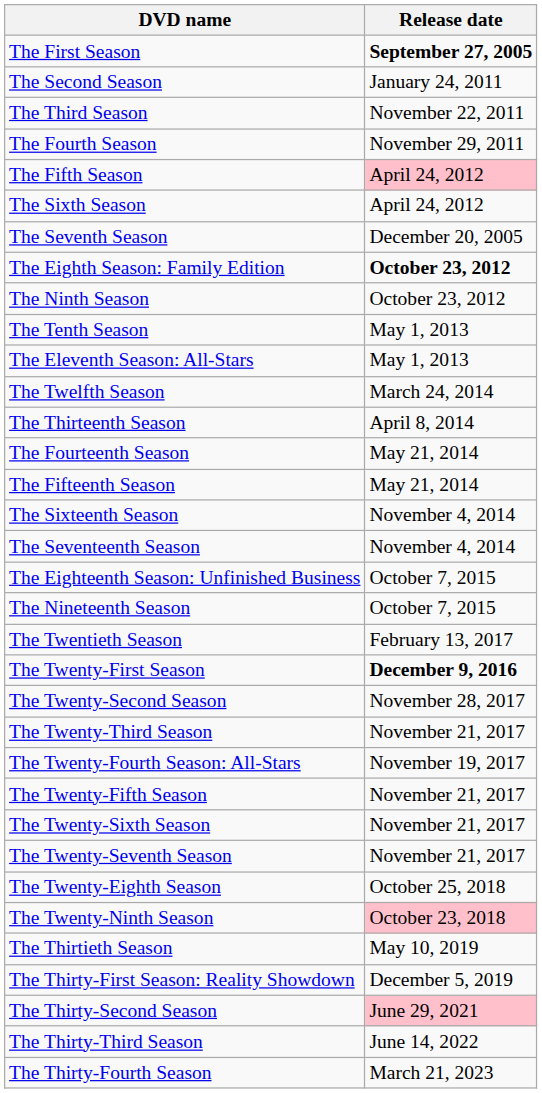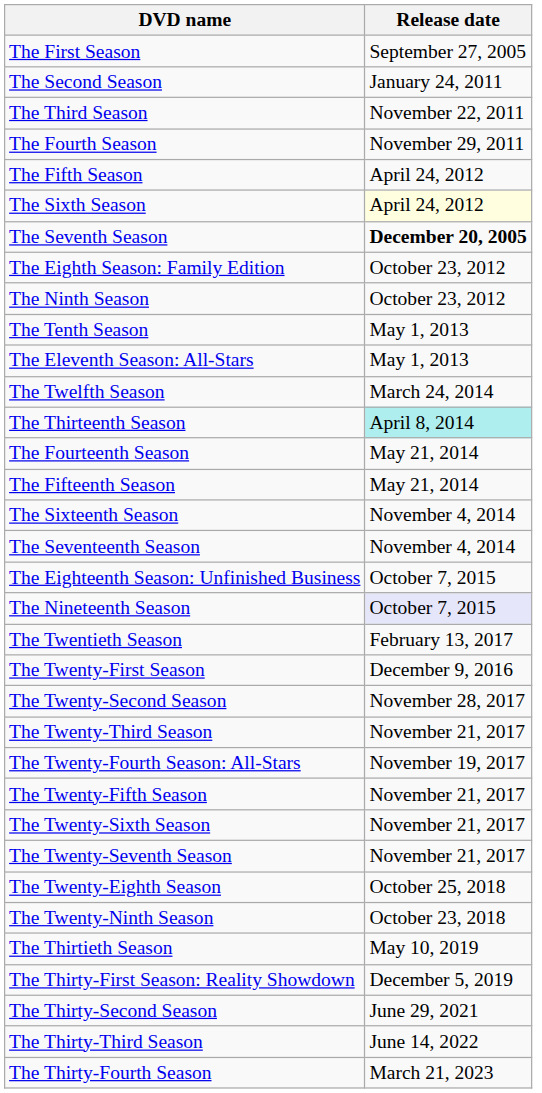(451, 50) bold -> (448, 50) normal
(427, 174) pink background -> (427, 174) no background
(427, 205) no background -> (427, 205) lightyellow background
(446, 236) normal -> (448, 236) bold
(440, 267) bold -> (437, 267) normal
(422, 422) no background -> (422, 422) paleturquoise background
(433, 608) no background -> (433, 608) lavender background
(443, 670) bold -> (441, 670) normal
(437, 917) pink background -> (437, 917) no background
(424, 1010) pink background -> (424, 1010) no background
